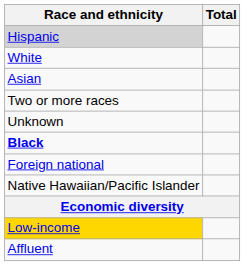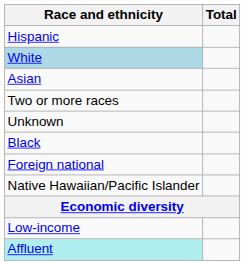(33, 36) lightgrey background -> (33, 36) no background
(25, 57) no background -> (25, 57) lightblue background
(25, 143) bold -> (24, 143) normal
(44, 228) gold background -> (44, 228) no background
(30, 249) no background -> (30, 249) paleturquoise background
